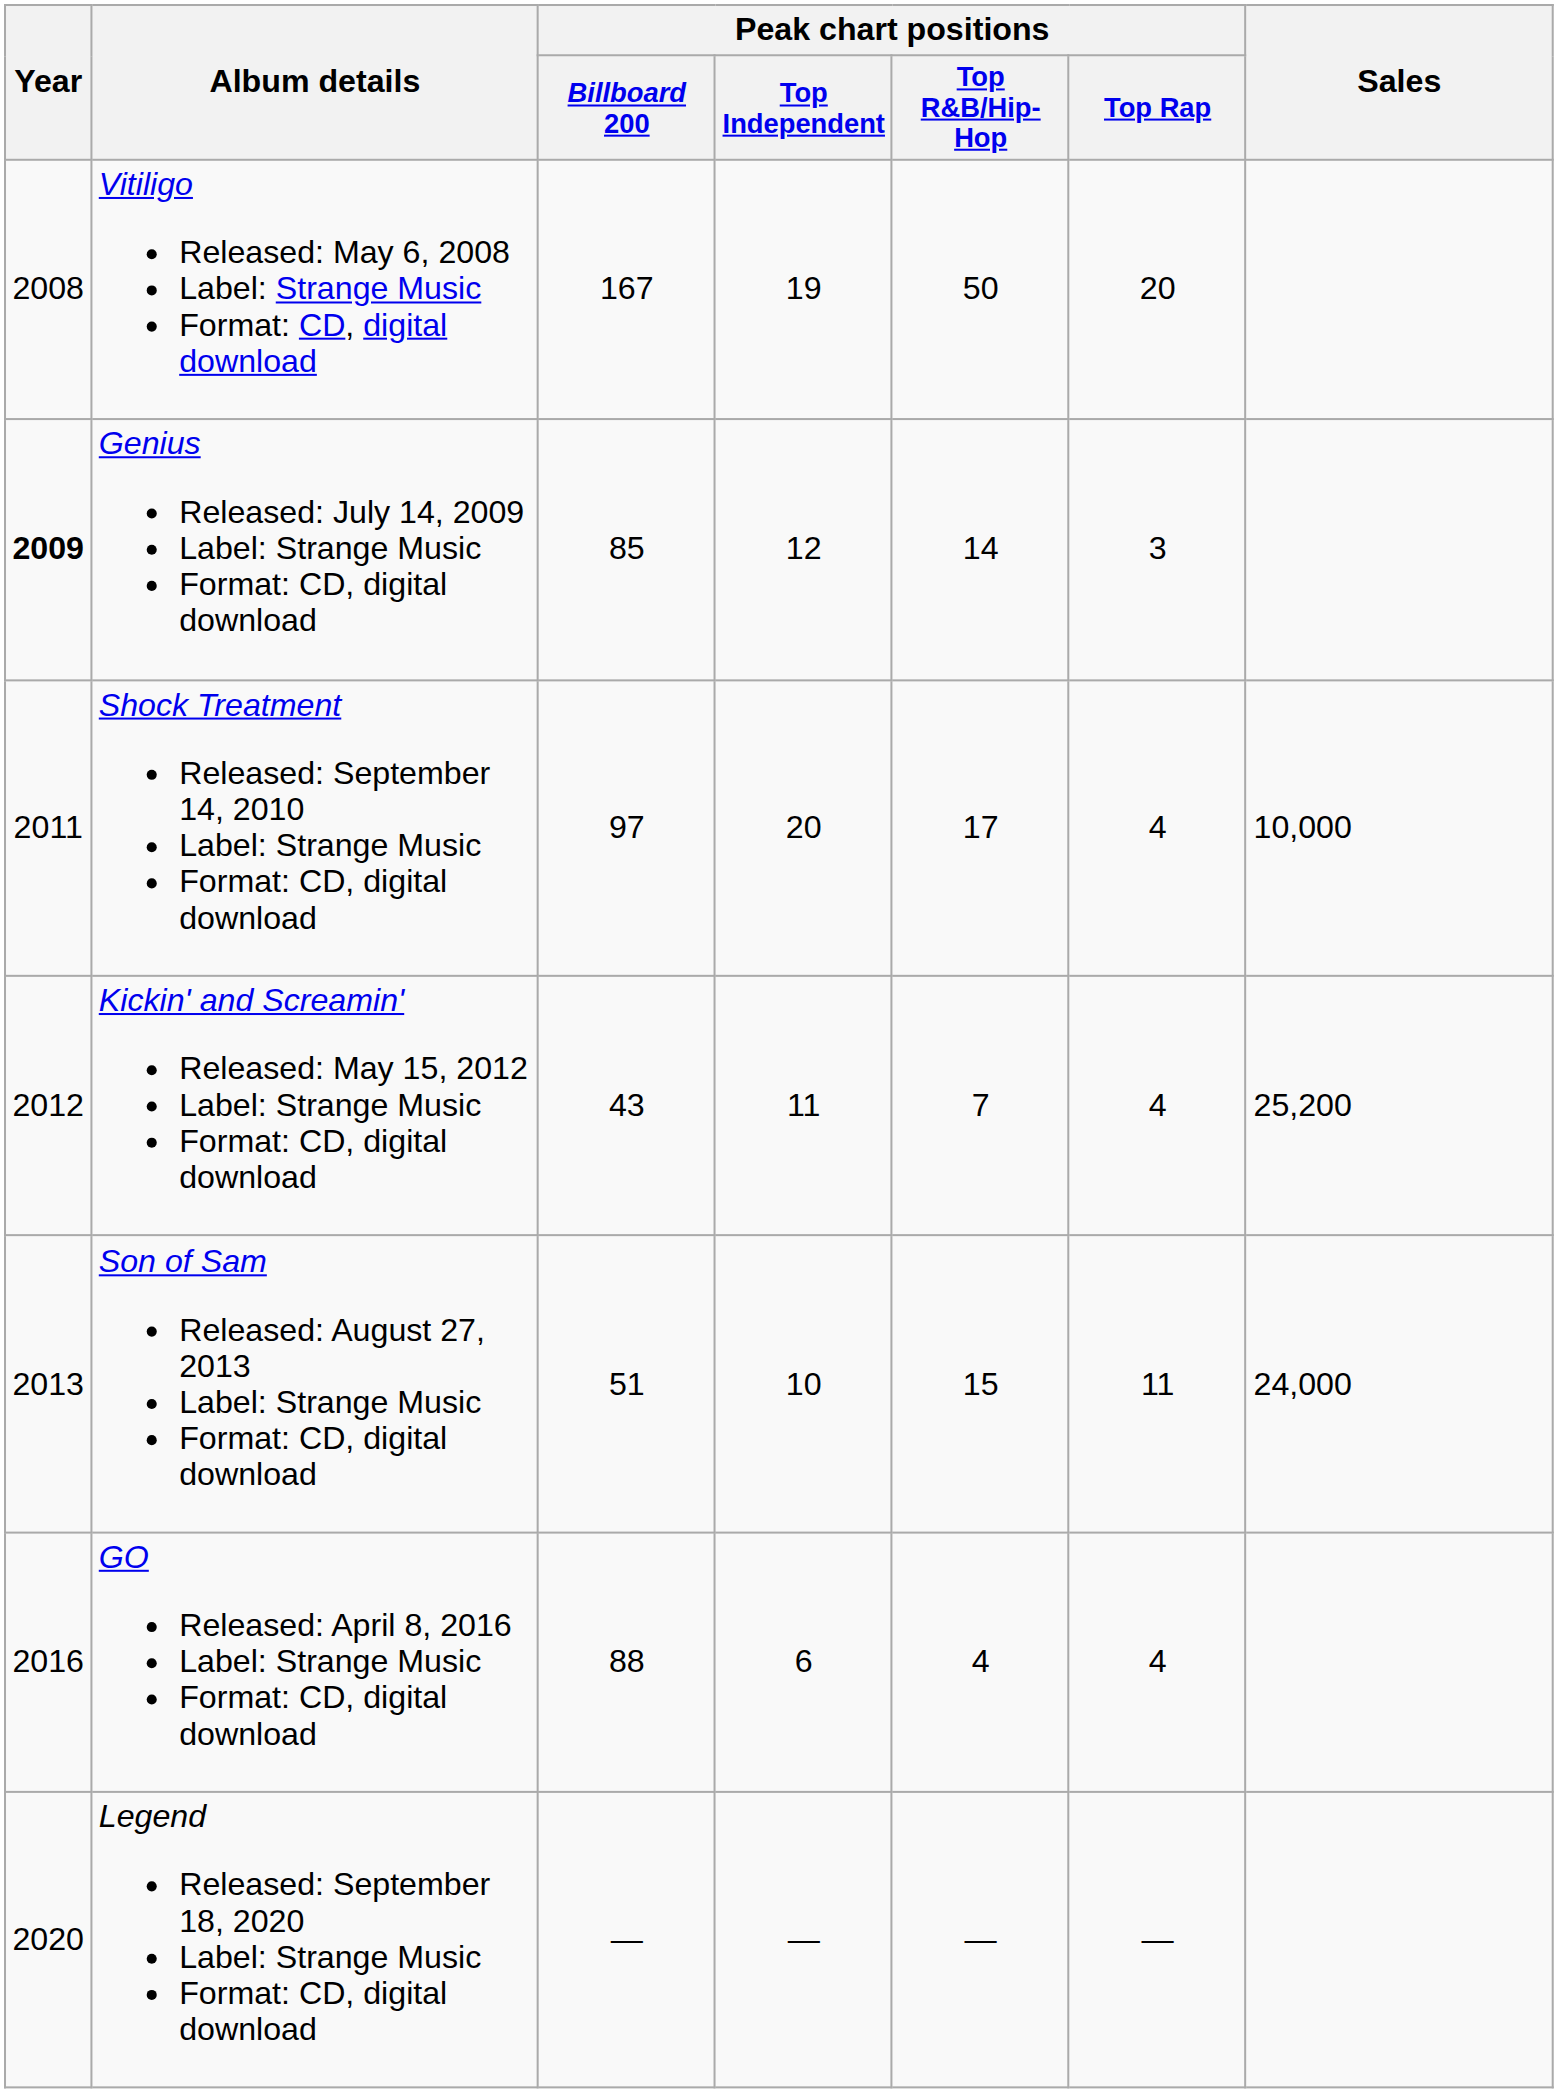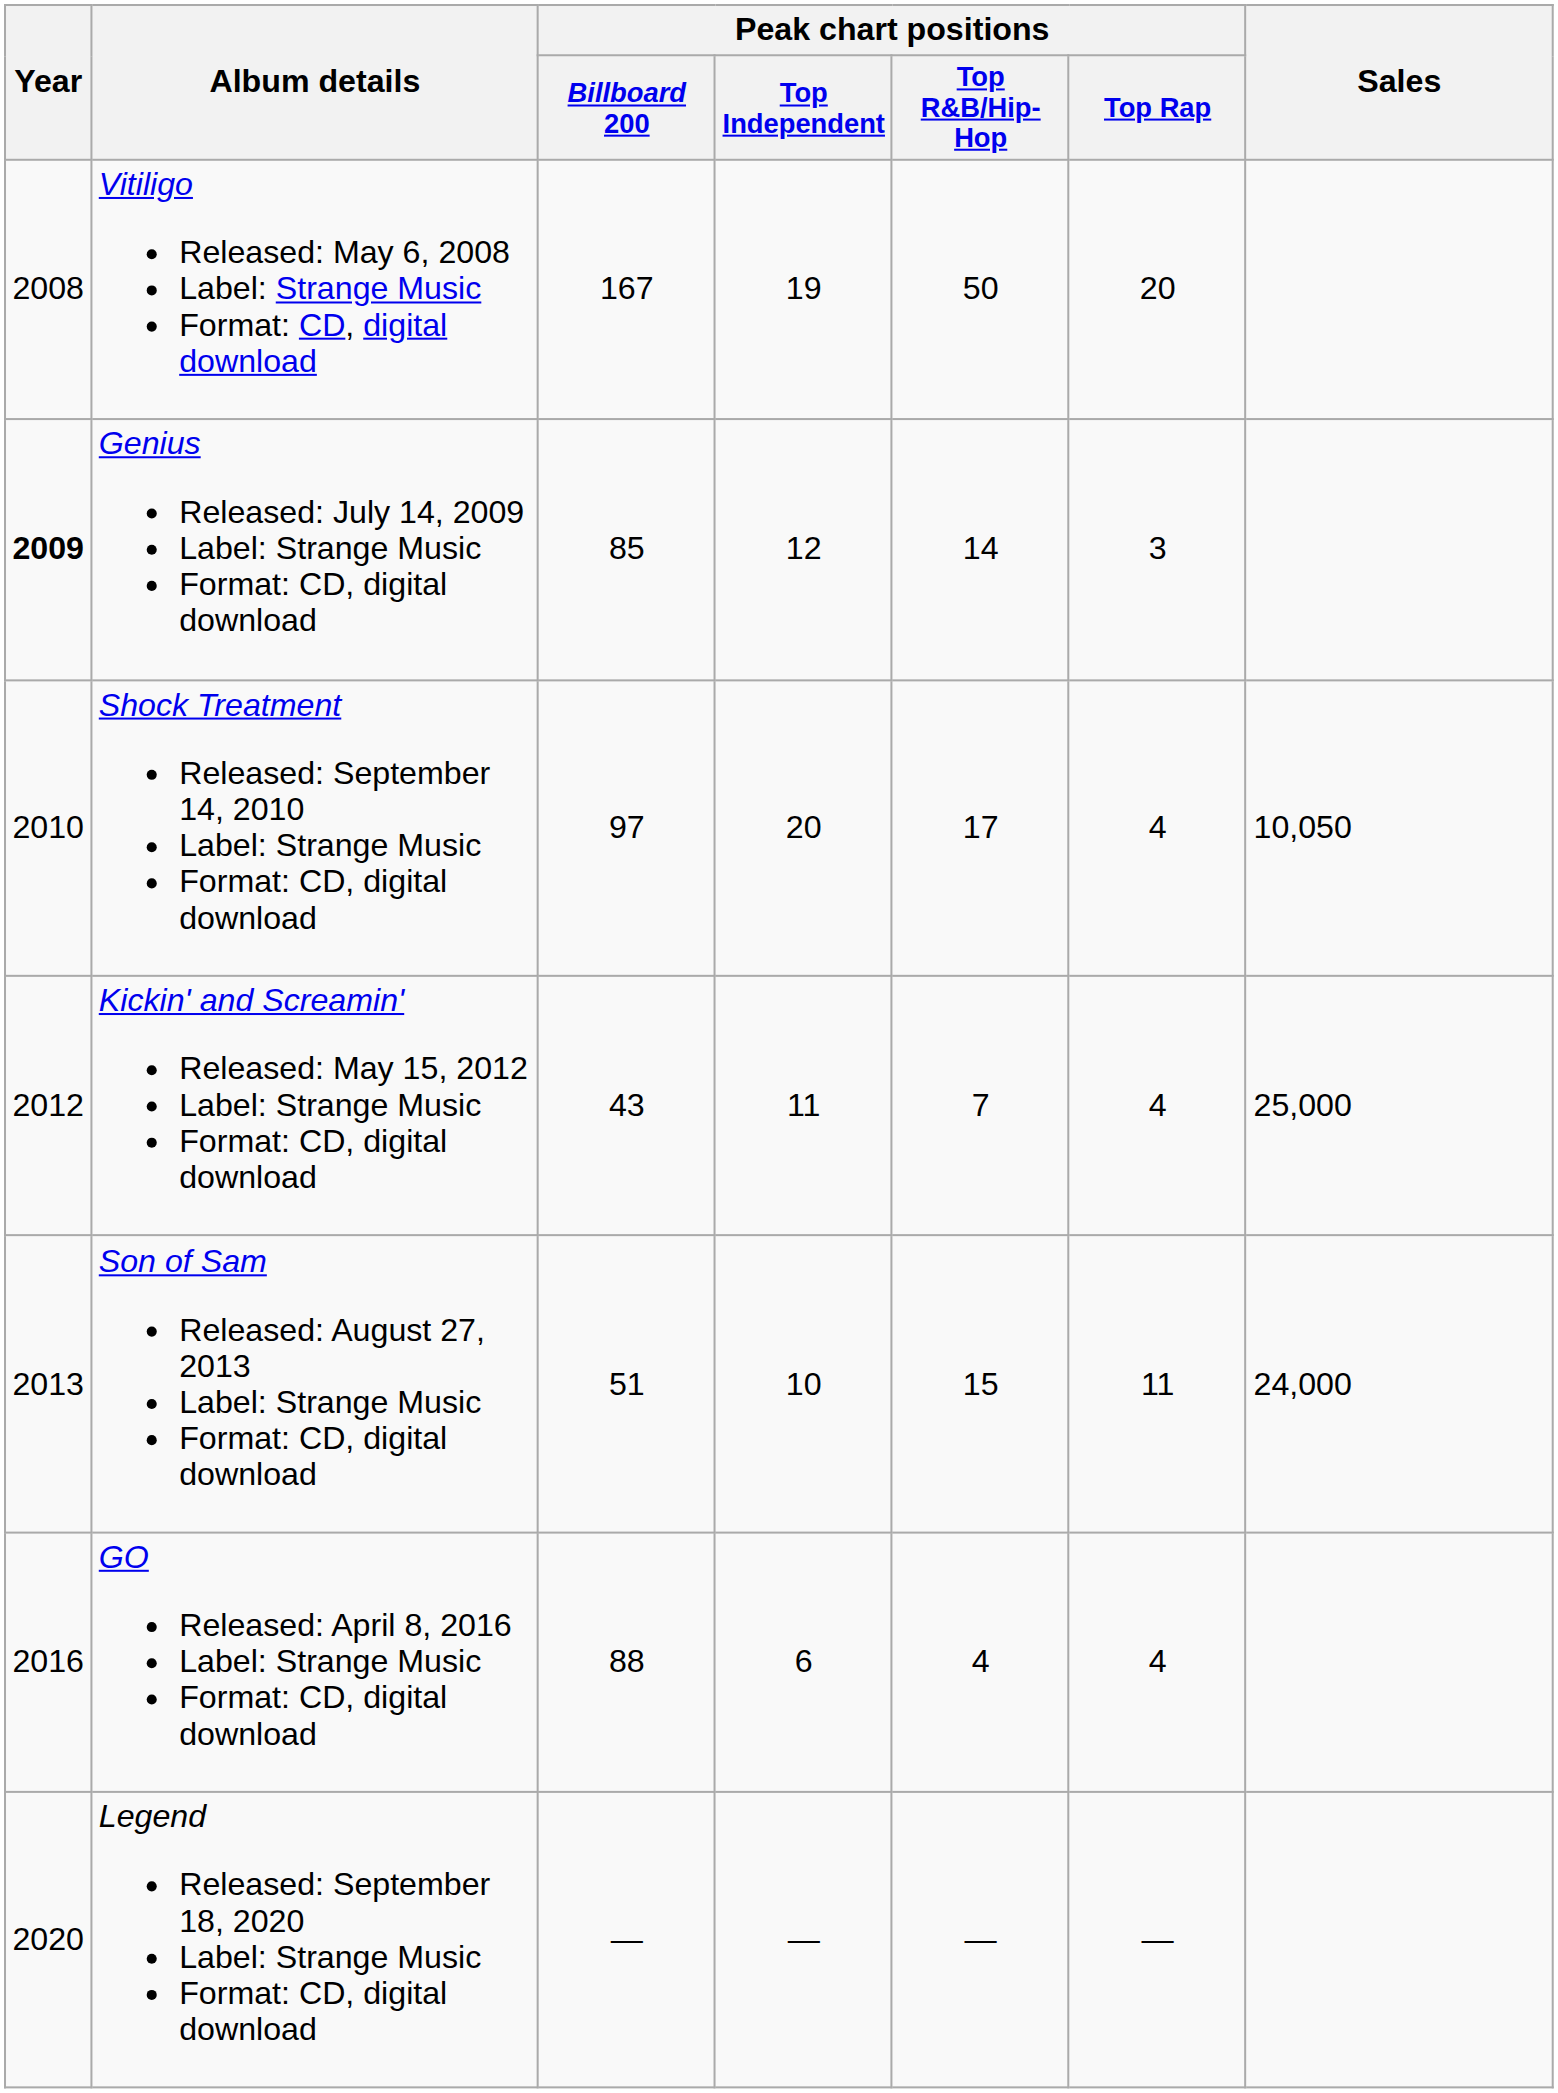(48, 827) 2011 -> (48, 827) 2010
(1303, 827) 10,000 -> (1303, 827) 10,050
(1303, 1105) 25,200 -> (1303, 1105) 25,000
